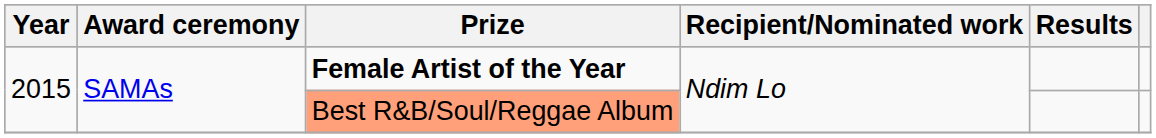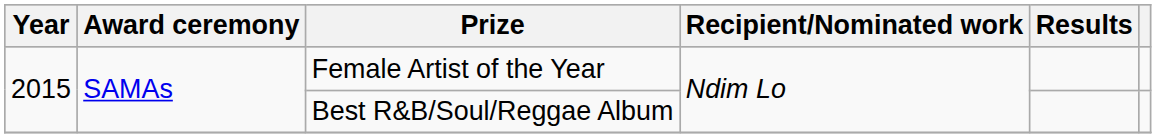(469, 68) bold -> (458, 68) normal
(493, 111) lightsalmon background -> (493, 111) no background
